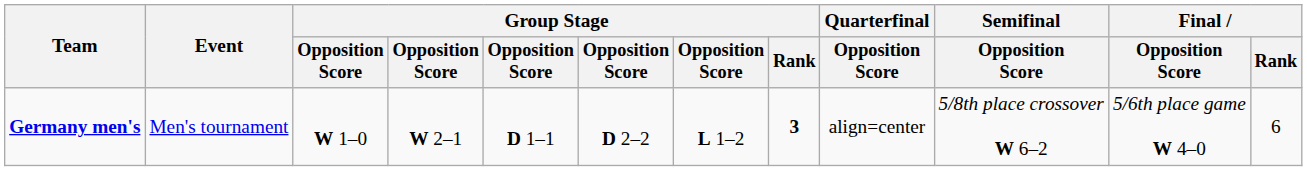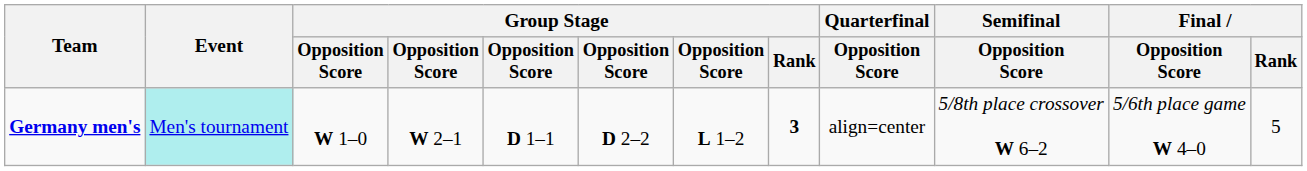(219, 126) no background -> (219, 126) paleturquoise background
(1276, 126) 6 -> (1276, 126) 5
